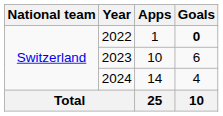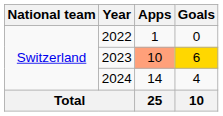(196, 36) bold -> (196, 36) normal
(155, 57) no background -> (155, 57) lightsalmon background
(196, 57) no background -> (196, 57) gold background
